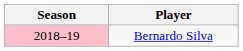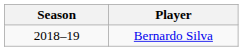(57, 35) pink background -> (57, 35) no background
